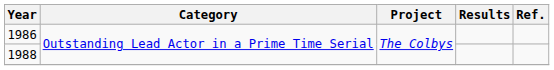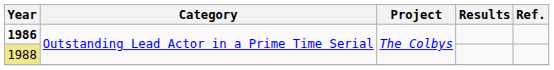(22, 34) normal -> (22, 34) bold
(22, 54) no background -> (22, 54) khaki background
